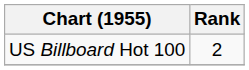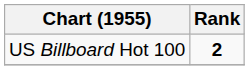(217, 49) normal -> (217, 49) bold
